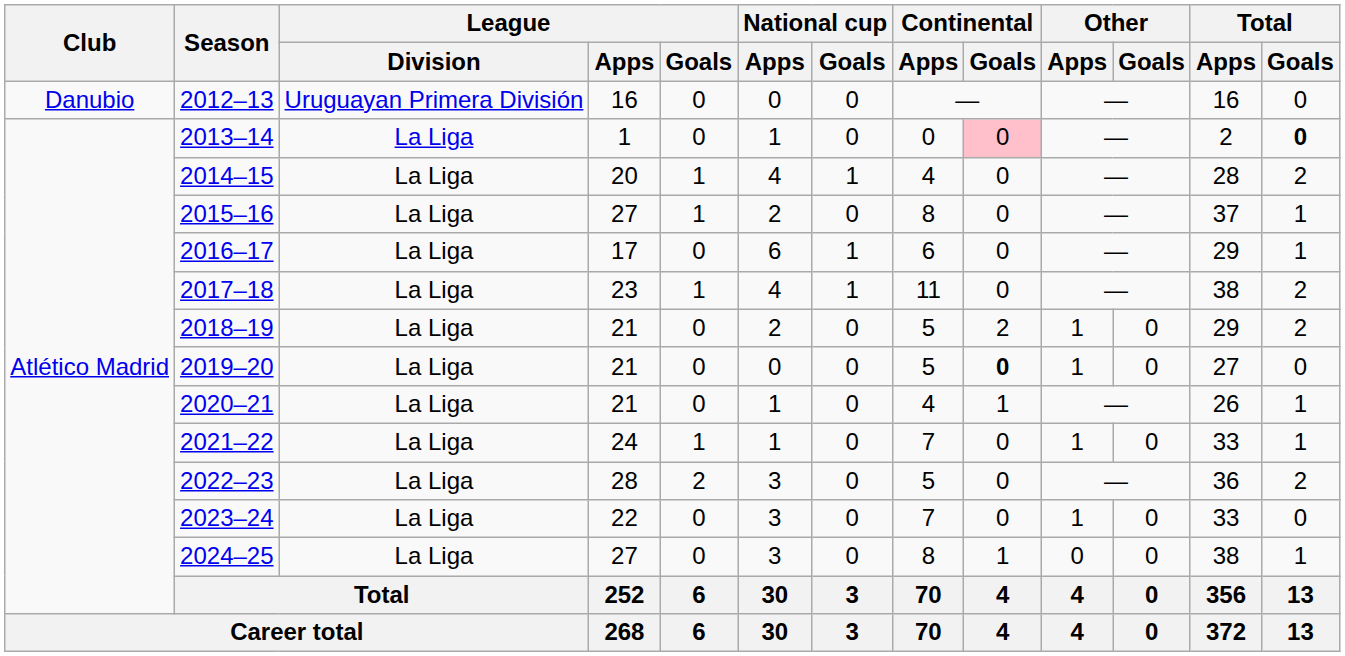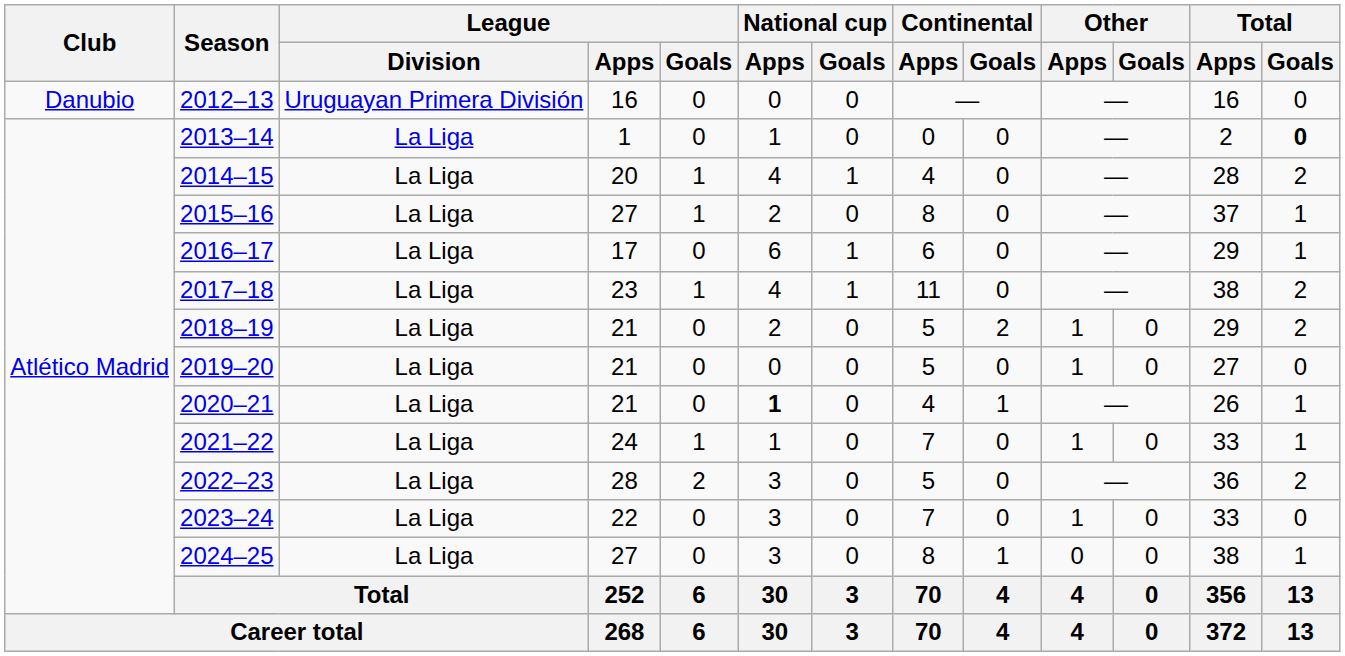(1003, 137) pink background -> (1003, 137) no background
(1003, 366) bold -> (1003, 366) normal
(775, 404) normal -> (775, 404) bold
